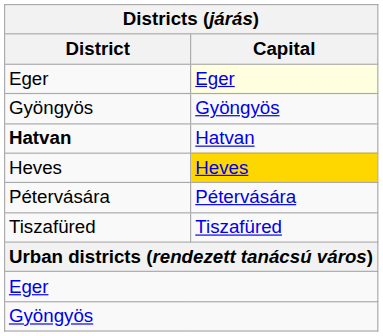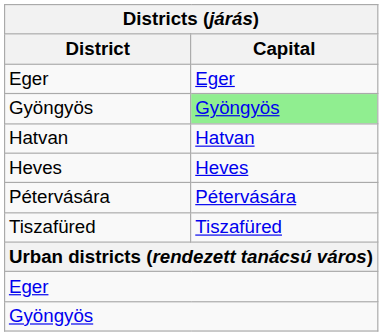(215, 78) lightyellow background -> (215, 78) no background
(237, 108) no background -> (237, 108) lightgreen background
(40, 138) bold -> (39, 138) normal
(222, 167) gold background -> (222, 167) no background
